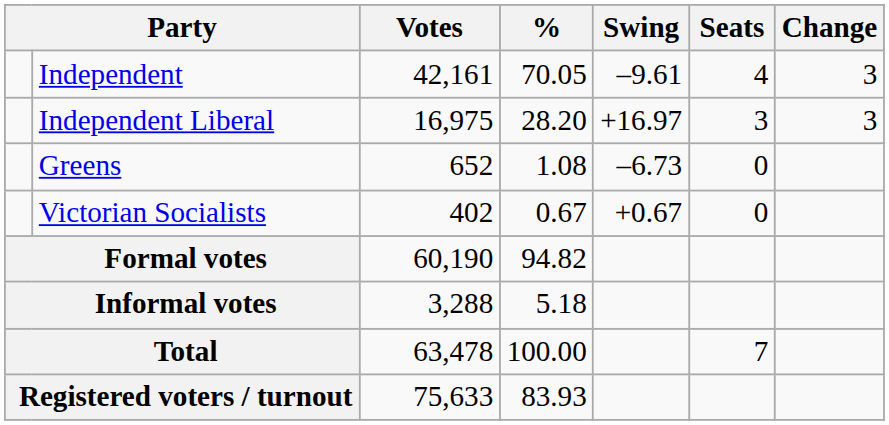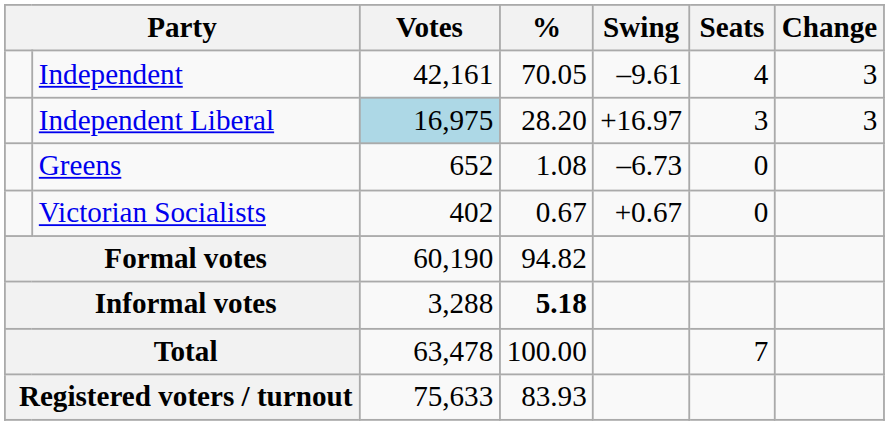(453, 119) no background -> (453, 119) lightblue background
(561, 304) normal -> (561, 304) bold
